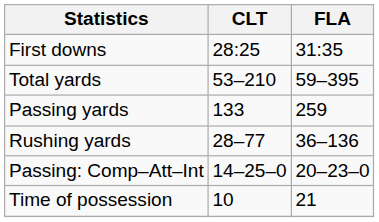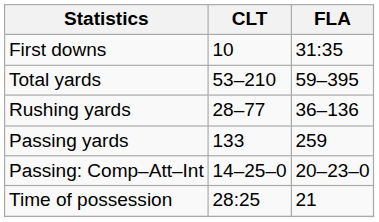(236, 49) 28:25 -> (223, 49) 10
rows swapped: (70, 140) <-> (69, 110)
(223, 200) 10 -> (236, 200) 28:25
